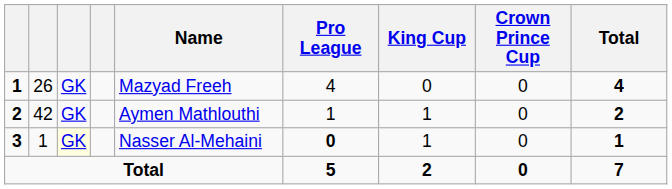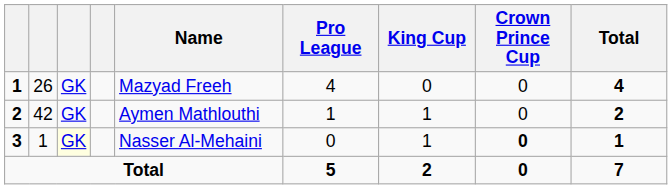(331, 141) bold -> (331, 141) normal
(523, 141) normal -> (523, 141) bold
